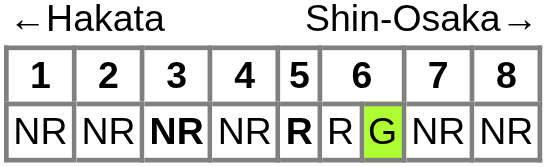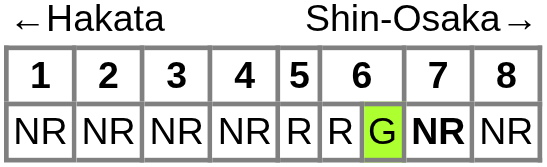(177, 131) bold -> (177, 131) normal
(299, 131) bold -> (299, 131) normal
(438, 131) normal -> (438, 131) bold
